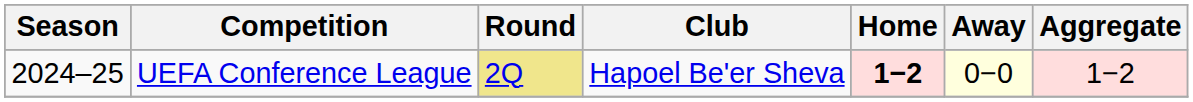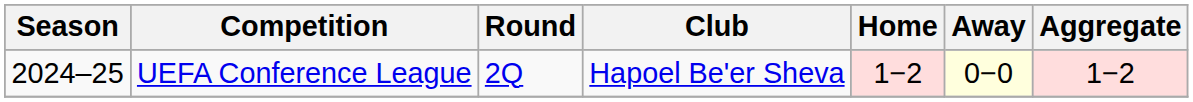(504, 73) khaki background -> (504, 73) no background
(898, 73) bold -> (898, 73) normal
